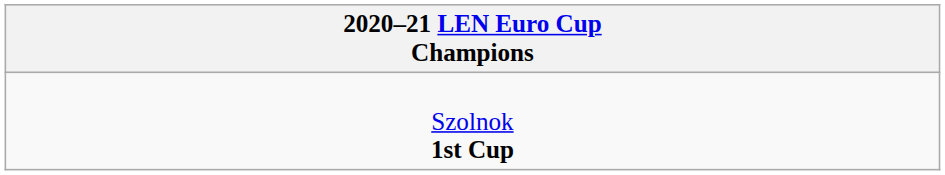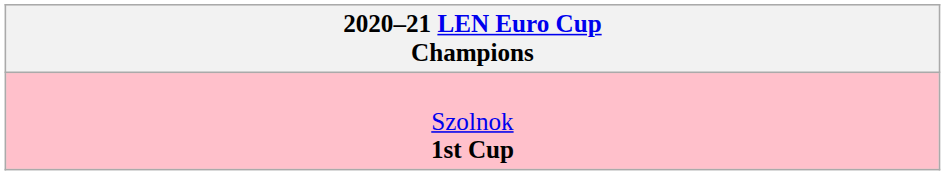(472, 134) no background -> (472, 134) pink background
